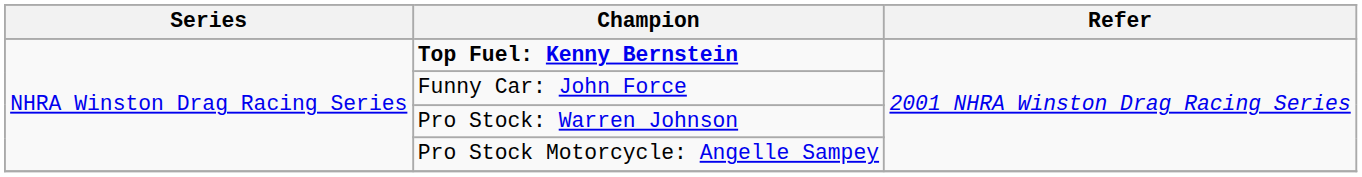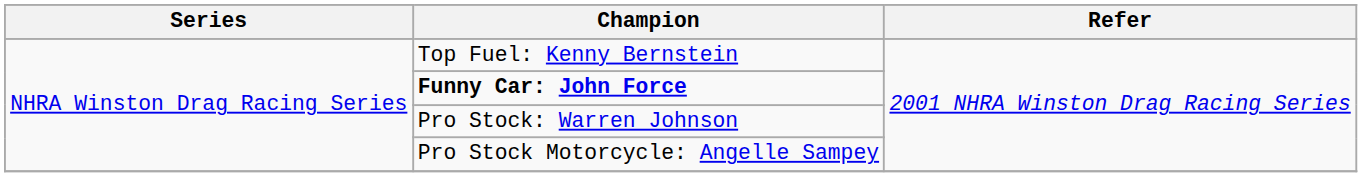(578, 55) bold -> (578, 55) normal
(552, 88) normal -> (552, 88) bold
